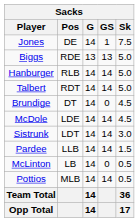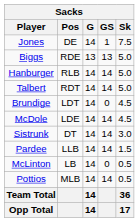(70, 103) DT -> (70, 103) LDT
(70, 133) LDT -> (70, 133) DT
